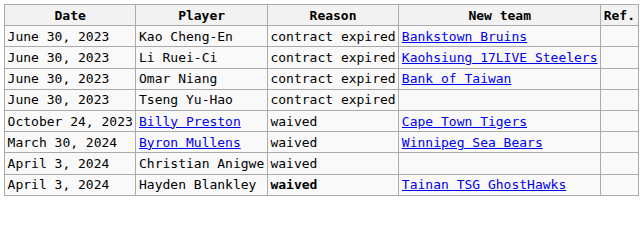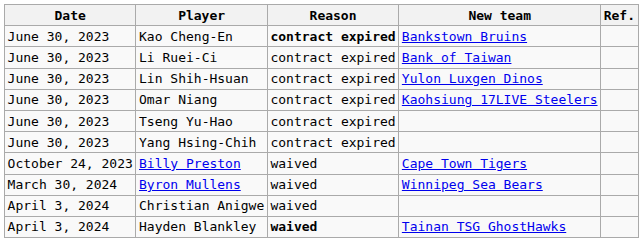(333, 36) normal -> (333, 36) bold
(500, 57) Kaohsiung 17LIVE Steelers -> (457, 57) Bank of Taiwan
+ row: (194, 79)
(457, 79) Bank of Taiwan -> (500, 100) Kaohsiung 17LIVE Steelers
+ row: (198, 142)
